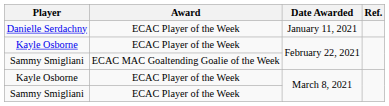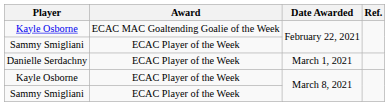- row: (47, 28)
(186, 45) ECAC Player of the Week -> (186, 28) ECAC MAC Goaltending Goalie of the Week
(186, 61) ECAC MAC Goaltending Goalie of the Week -> (186, 45) ECAC Player of the Week
+ row: (47, 61)
